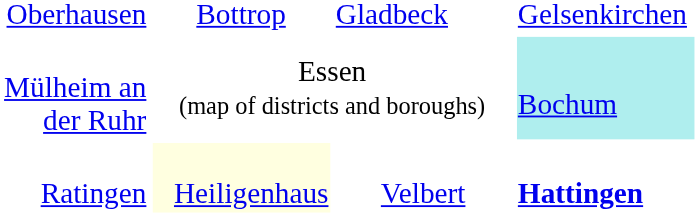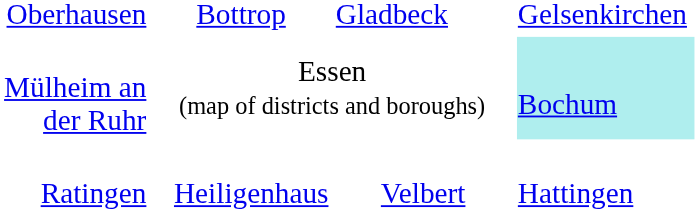(251, 193) lightyellow background -> (251, 193) no background
(580, 193) bold -> (576, 193) normal
